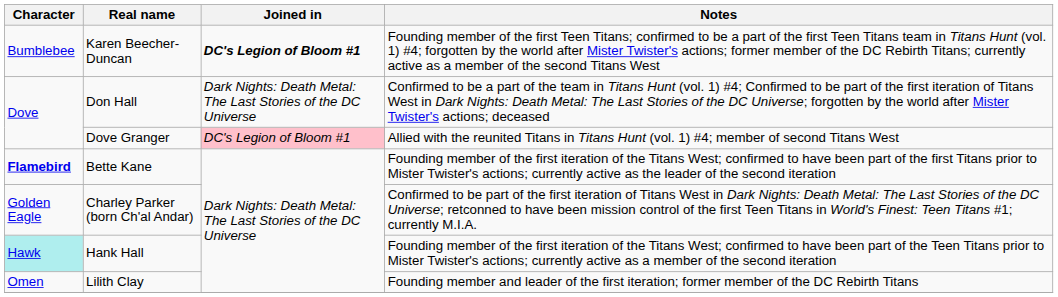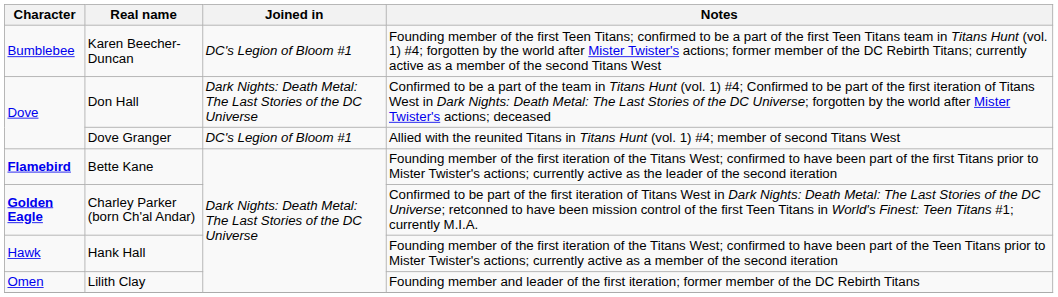(282, 51) bold -> (279, 51) normal
(277, 137) pink background -> (279, 137) no background
(29, 209) normal -> (30, 209) bold
(24, 253) paleturquoise background -> (24, 253) no background
